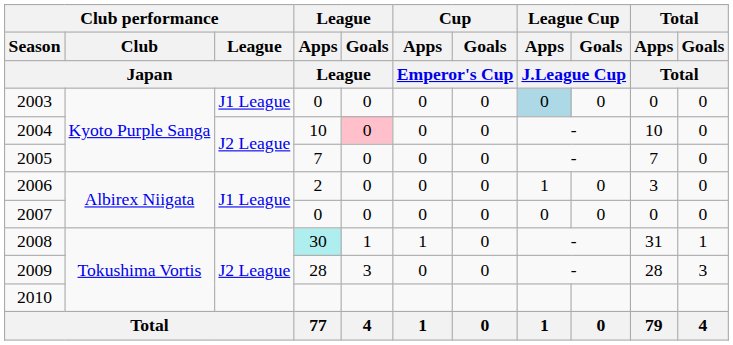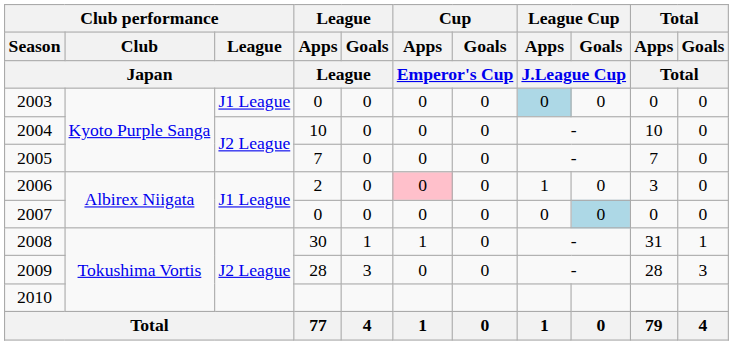(367, 130) pink background -> (367, 130) no background
(423, 185) no background -> (423, 185) pink background
(601, 213) no background -> (601, 213) lightblue background
(318, 241) paleturquoise background -> (318, 241) no background
